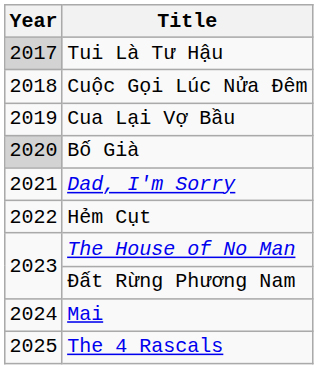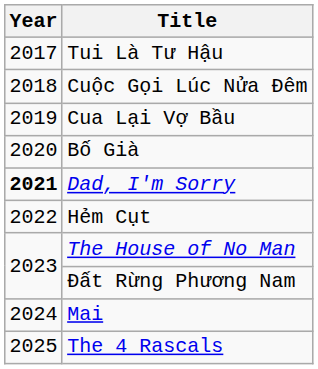(34, 54) lightgrey background -> (34, 54) no background
(34, 152) lightgrey background -> (34, 152) no background
(34, 184) normal -> (34, 184) bold
